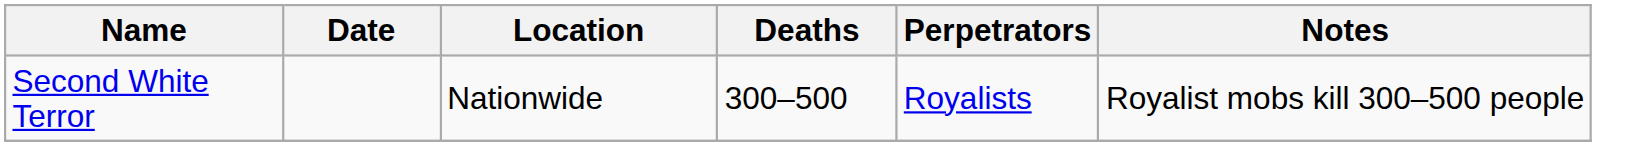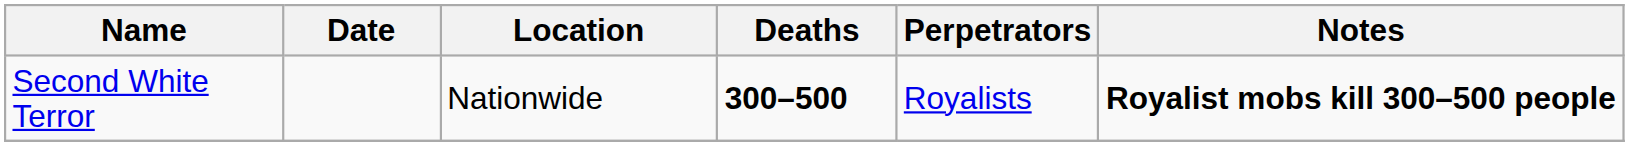(786, 98) normal -> (786, 98) bold
(1345, 98) normal -> (1361, 98) bold
